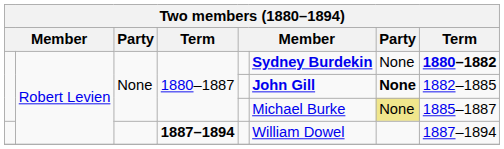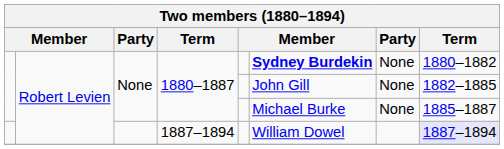(460, 62) bold -> (460, 62) normal
(284, 86) bold -> (281, 86) normal
(398, 86) bold -> (397, 86) normal
(397, 109) khaki background -> (397, 109) no background
(198, 132) bold -> (198, 132) normal
(460, 132) no background -> (460, 132) lavender background
